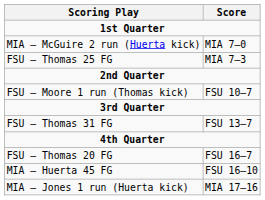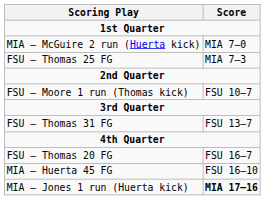(231, 187) normal -> (231, 187) bold
